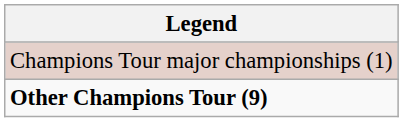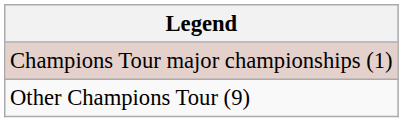(139, 98) bold -> (130, 98) normal
